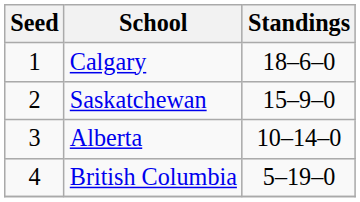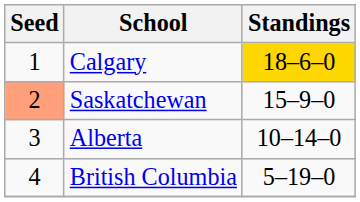(299, 61) no background -> (299, 61) gold background
(34, 100) no background -> (34, 100) lightsalmon background
